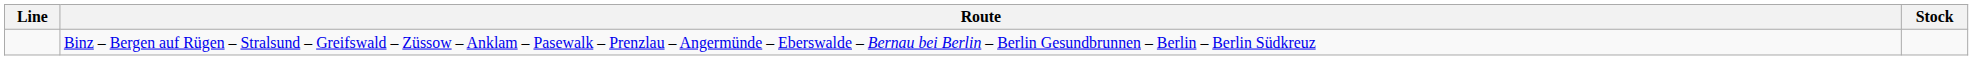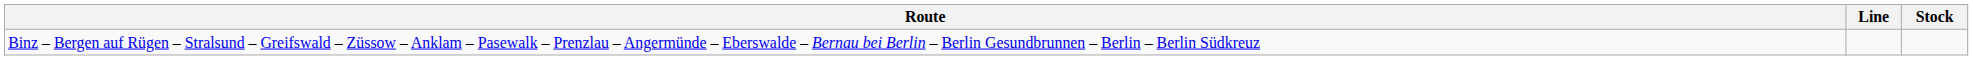columns swapped: (32, 17) <-> (981, 17)
